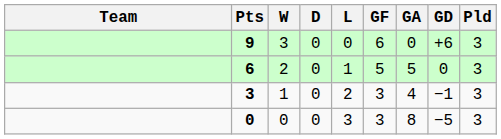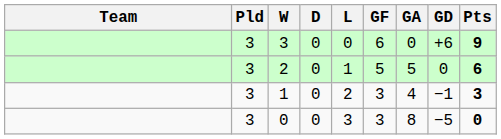columns swapped: (478, 18) <-> (250, 18)
